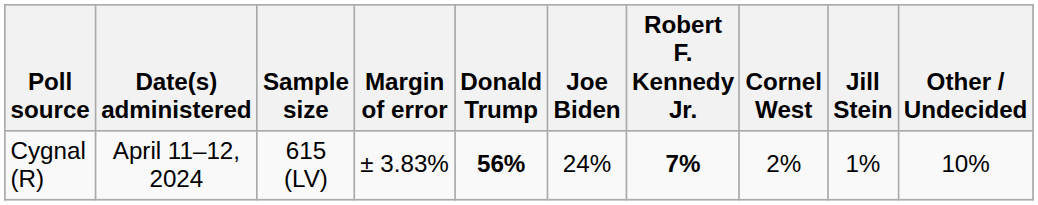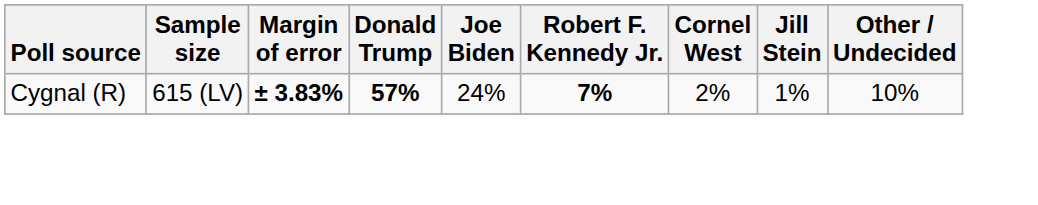- column: (176, 96)
(405, 164) normal -> (299, 93) bold
(501, 164) 56% -> (395, 93) 57%
